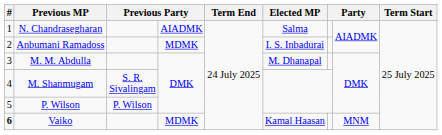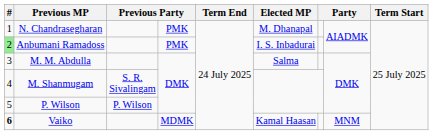(182, 28) AIADMK -> (177, 28) PMK
(295, 28) Salma -> (286, 28) M. Dhanapal
(9, 45) no background -> (9, 45) lightgreen background
(182, 45) MDMK -> (177, 45) PMK
(295, 61) M. Dhanapal -> (286, 61) Salma
